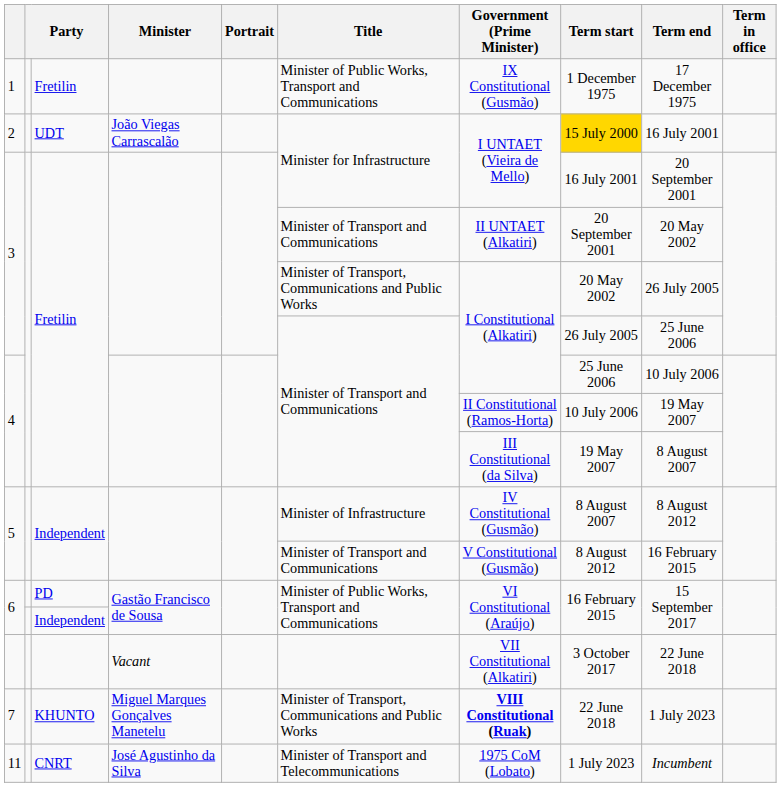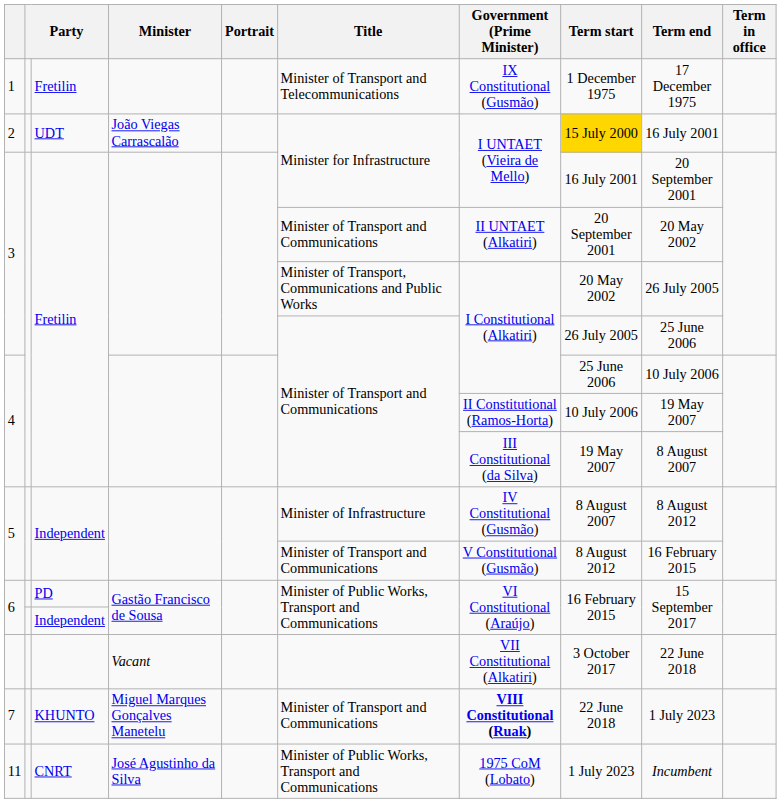(354, 86) Minister of Public Works, Transport and Communications -> (354, 86) Minister of Transport and Telecommunications
(361, 716) Minister of Transport, Communications and Public Works -> (354, 716) Minister of Transport and Communications
(354, 763) Minister of Transport and Telecommunications -> (354, 771) Minister of Public Works, Transport and Communications
